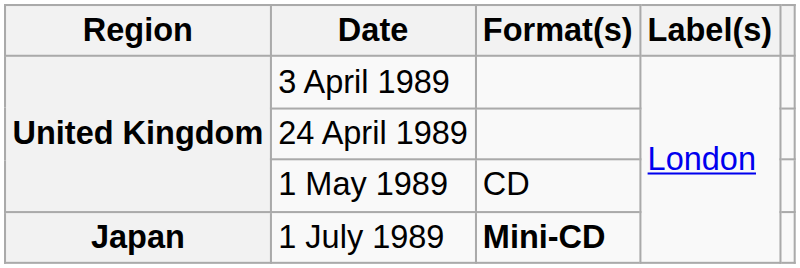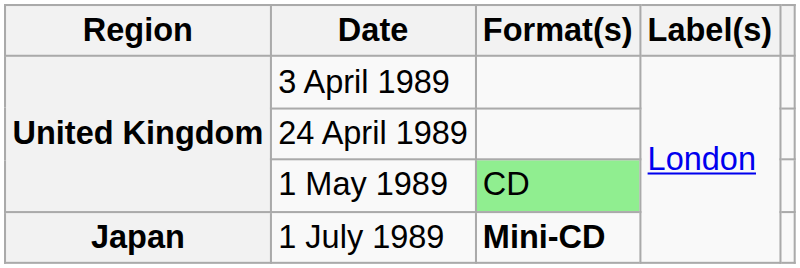(506, 184) no background -> (506, 184) lightgreen background
